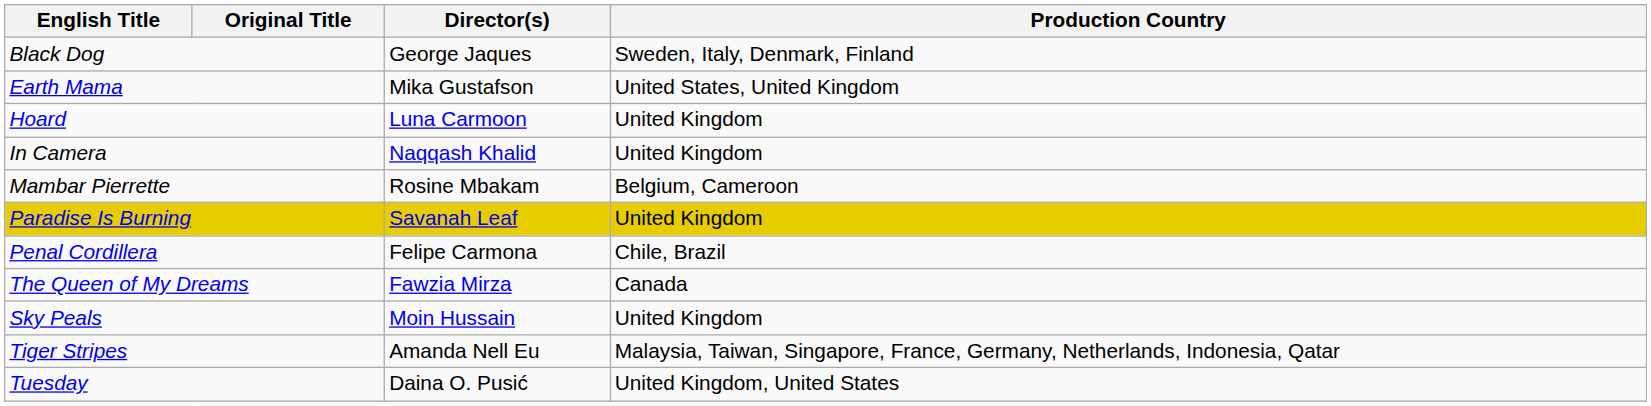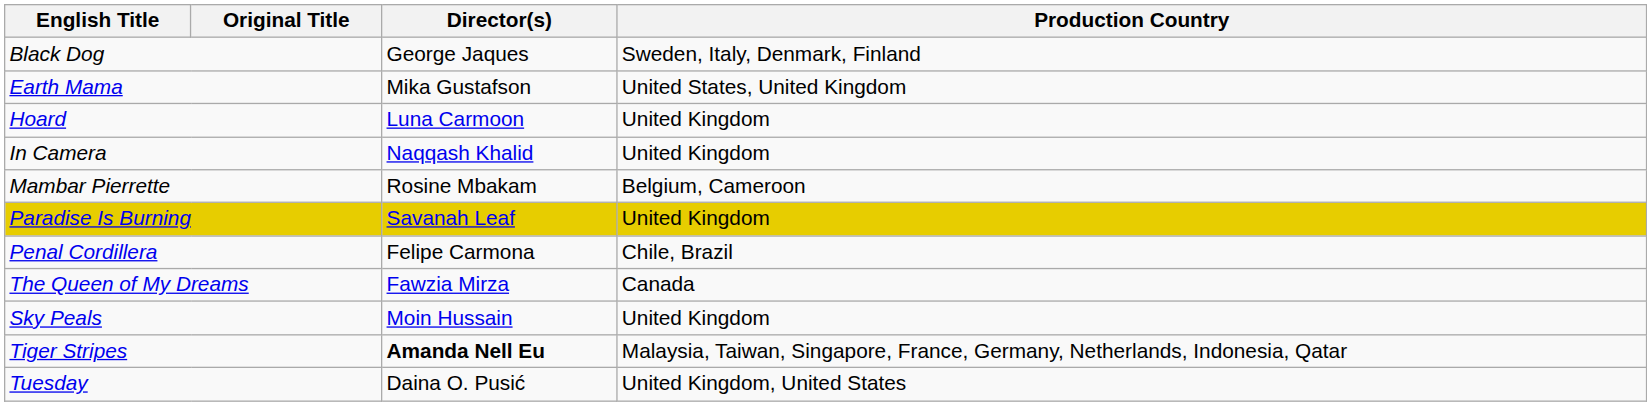(464, 350) normal -> (466, 350) bold
